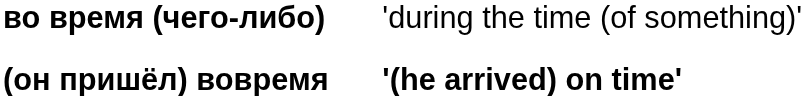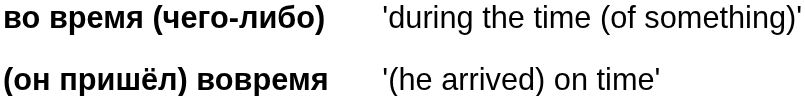(532, 79) bold -> (521, 79) normal
